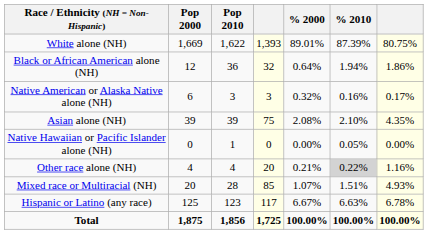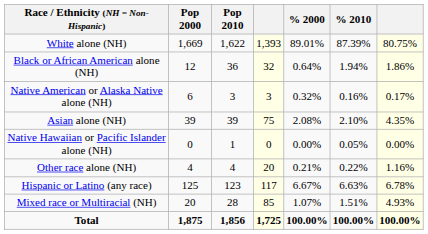(353, 167) lightgrey background -> (353, 167) no background
rows swapped: (87, 185) <-> (87, 203)
